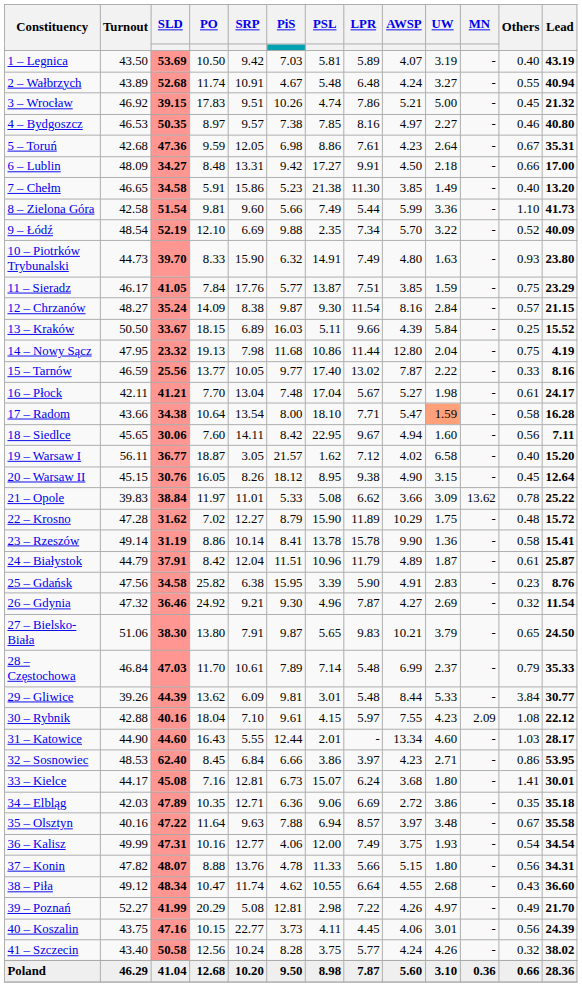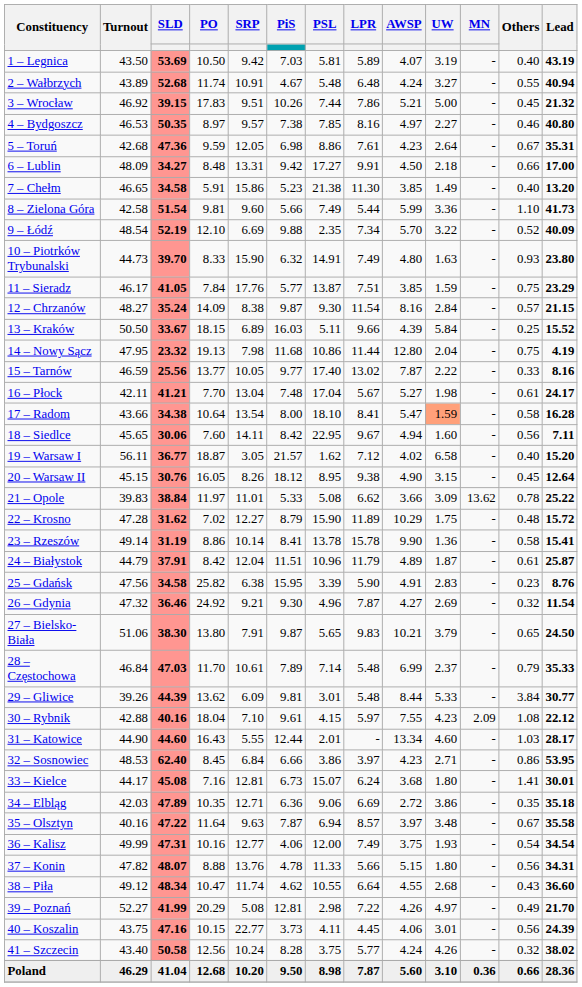(330, 103) 4.74 -> (330, 103) 7.44
(368, 413) 7.71 -> (368, 413) 8.41
(291, 823) 7.88 -> (291, 823) 7.87
